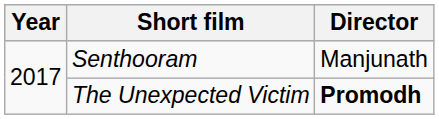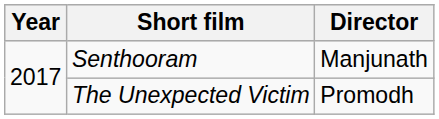(371, 95) bold -> (367, 95) normal
